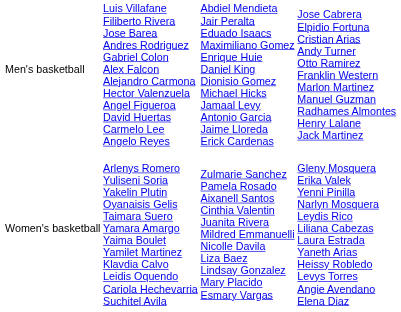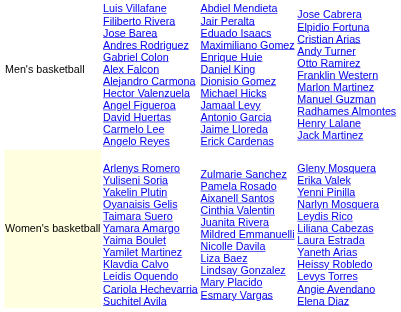(53, 229) no background -> (53, 229) lightyellow background
